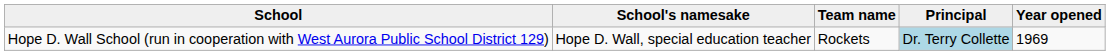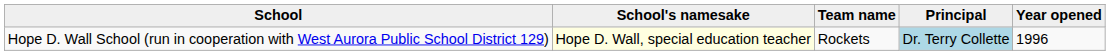(683, 38) no background -> (683, 38) lightyellow background
(1032, 38) 1969 -> (1032, 38) 1996
